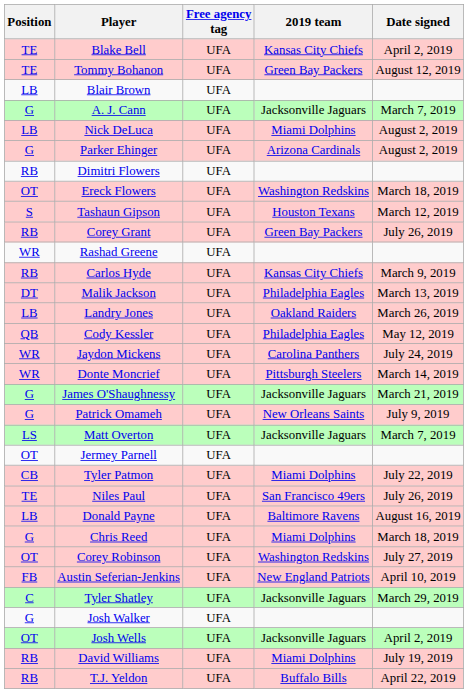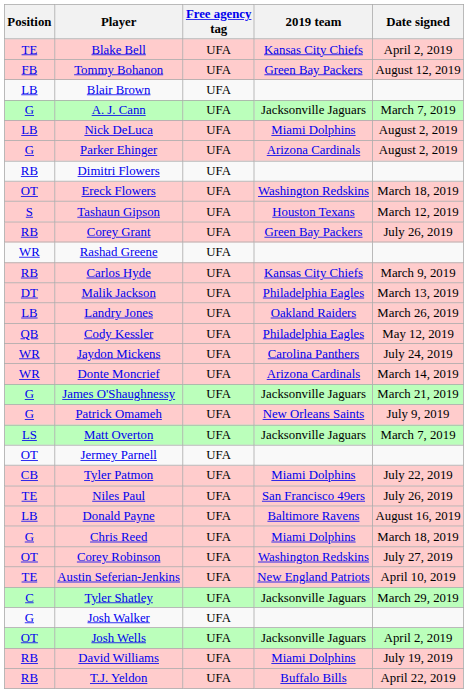(29, 69) TE -> (29, 69) FB
(313, 374) Pittsburgh Steelers -> (313, 374) Arizona Cardinals
(29, 577) FB -> (29, 577) TE
